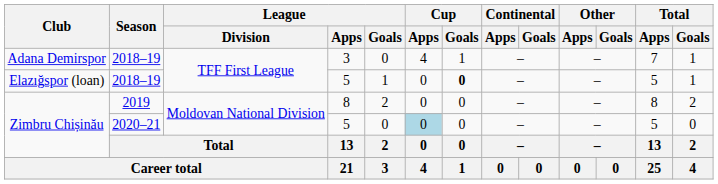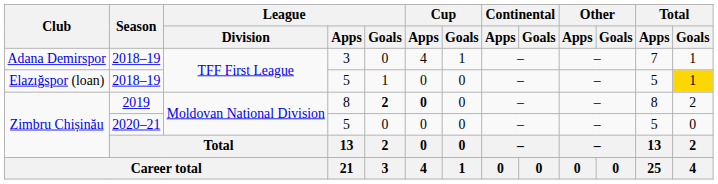(462, 80) bold -> (462, 80) normal
(693, 80) no background -> (693, 80) gold background
(385, 102) normal -> (385, 102) bold
(423, 102) normal -> (423, 102) bold
(423, 124) lightblue background -> (423, 124) no background
